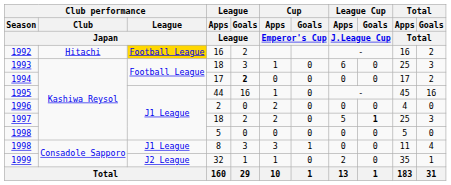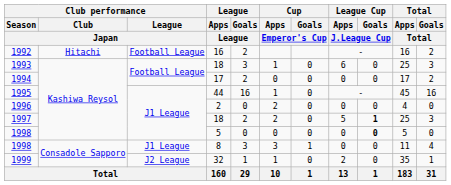(167, 52) gold background -> (167, 52) no background
(245, 79) bold -> (245, 79) normal
(375, 133) normal -> (375, 133) bold
